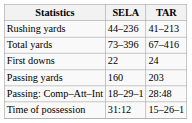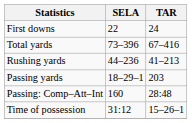rows swapped: (31, 61) <-> (36, 29)
(116, 77) 160 -> (126, 77) 18–29–1
(126, 94) 18–29–1 -> (116, 94) 160
